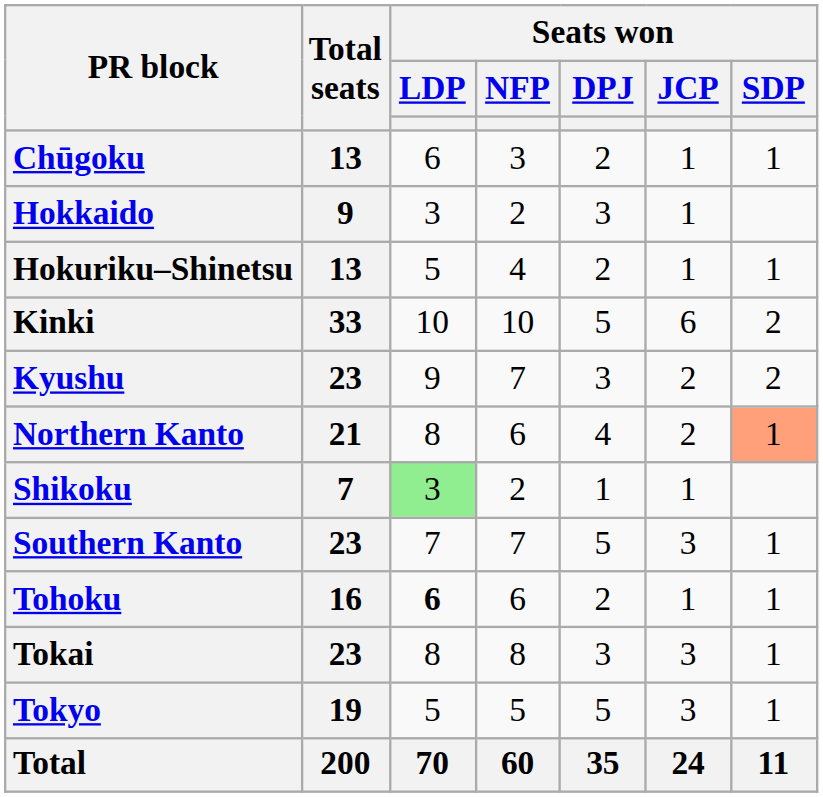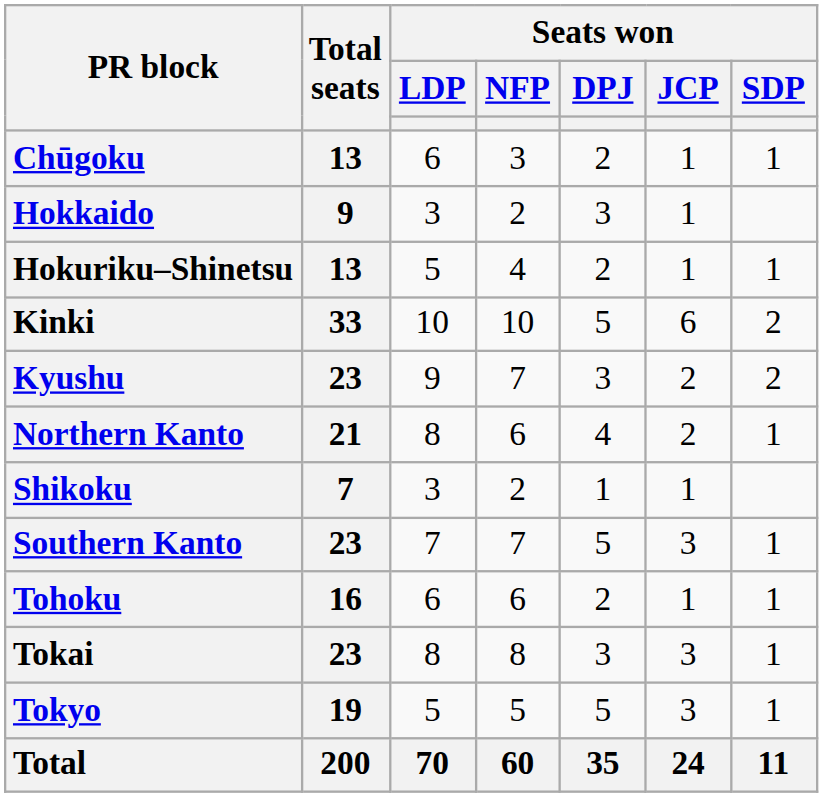(773, 433) lightsalmon background -> (773, 433) no background
(432, 488) lightgreen background -> (432, 488) no background
(432, 599) bold -> (432, 599) normal
